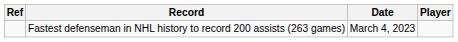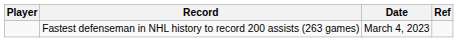columns swapped: (435, 12) <-> (15, 12)
